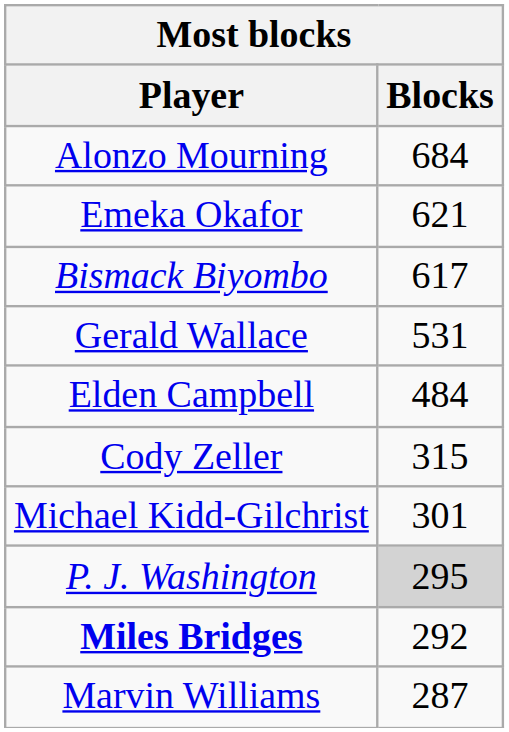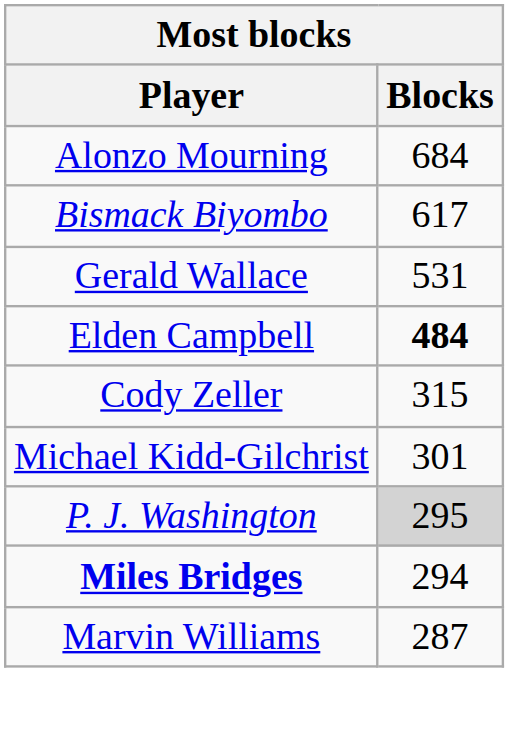- row: (191, 214)
(440, 395) normal -> (440, 335) bold
(440, 635) 292 -> (440, 575) 294
